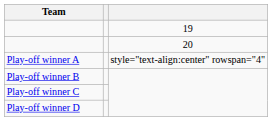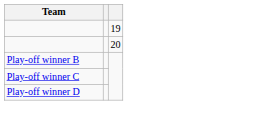- row: (43, 60)
